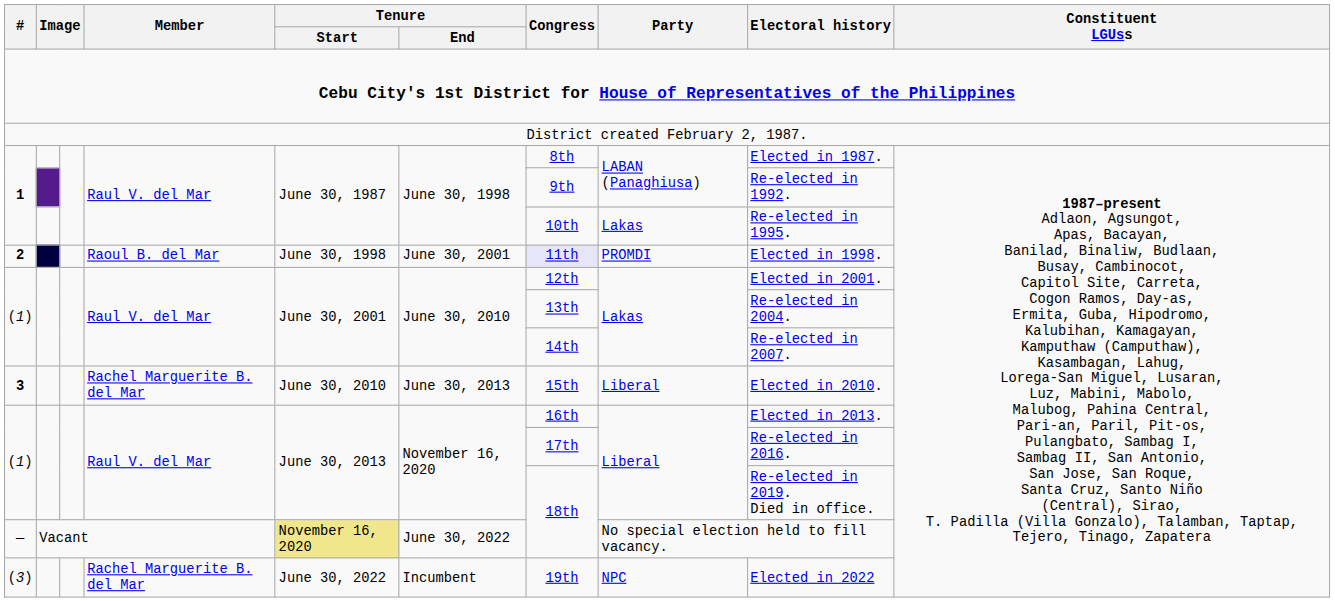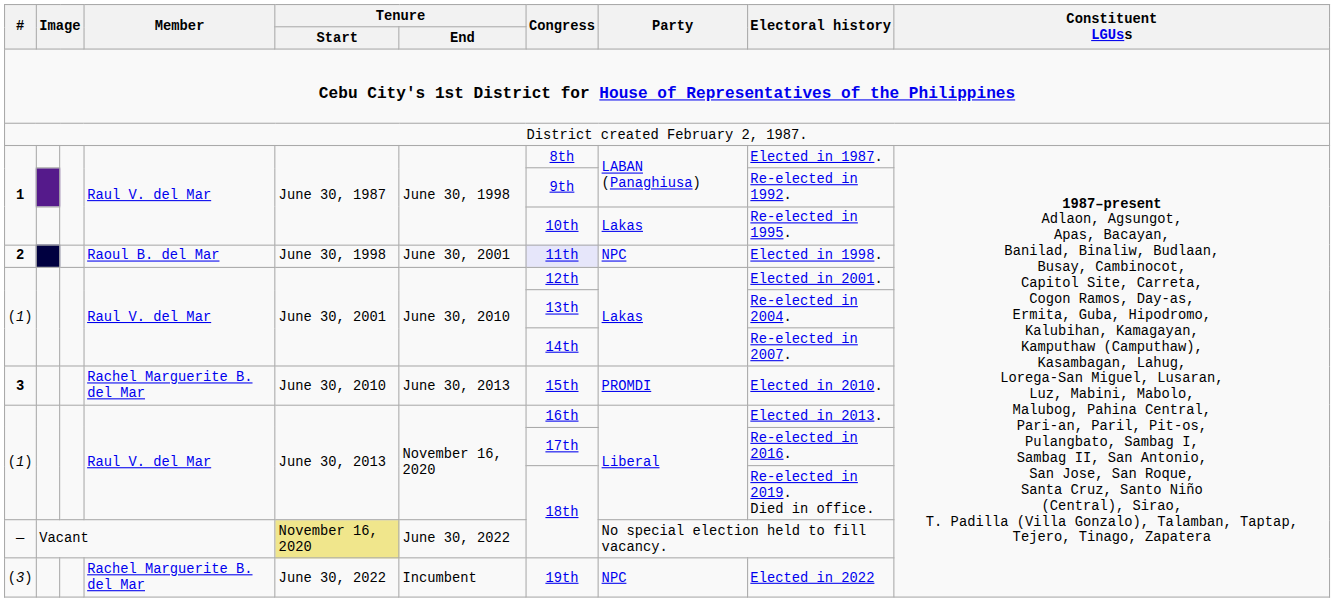(626, 256) PROMDI -> (614, 256) NPC
(631, 386) Liberal -> (626, 386) PROMDI
